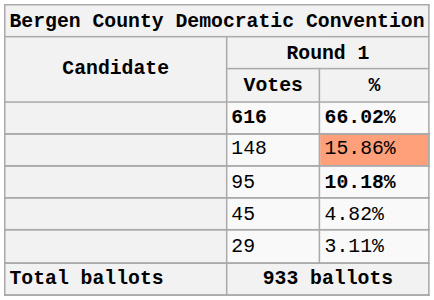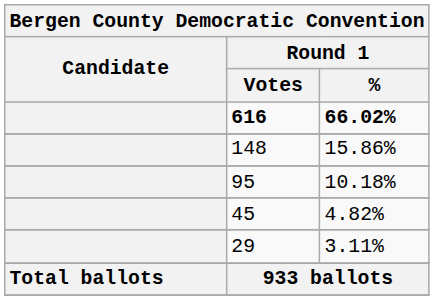(360, 150) lightsalmon background -> (360, 150) no background
(360, 182) bold -> (360, 182) normal
